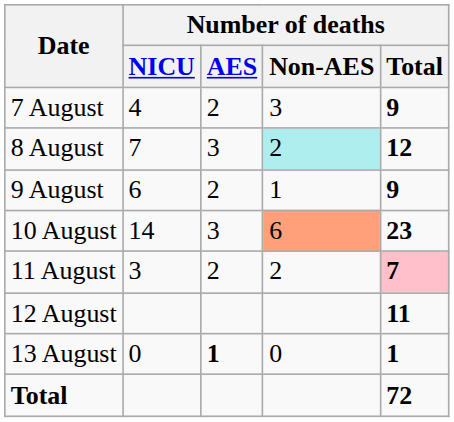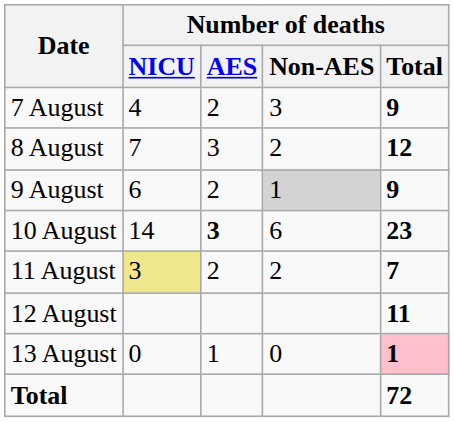(276, 148) paleturquoise background -> (276, 148) no background
(276, 189) no background -> (276, 189) lightgrey background
(213, 230) normal -> (213, 230) bold
(276, 230) lightsalmon background -> (276, 230) no background
(135, 271) no background -> (135, 271) khaki background
(393, 271) pink background -> (393, 271) no background
(213, 353) bold -> (213, 353) normal
(393, 353) no background -> (393, 353) pink background
